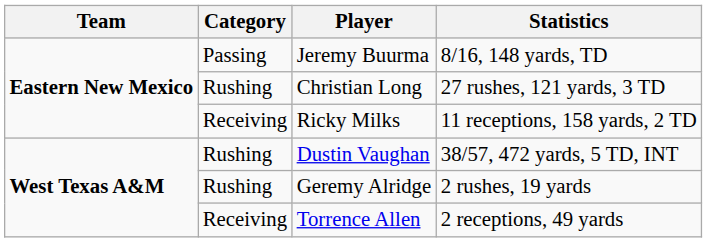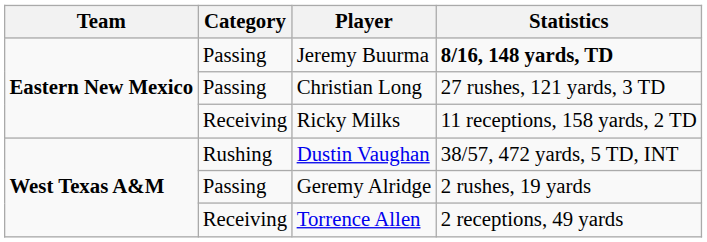(524, 54) normal -> (527, 54) bold
(237, 87) Rushing -> (235, 87) Passing
(237, 186) Rushing -> (235, 186) Passing
